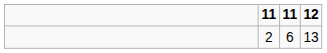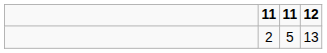(290, 37) 6 -> (290, 37) 5
